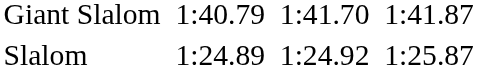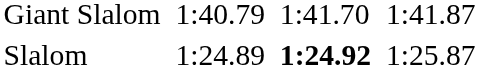(325, 55) normal -> (325, 55) bold
